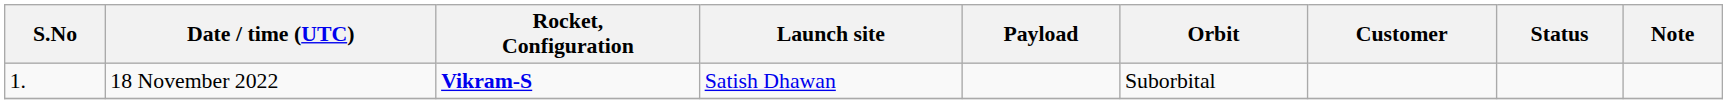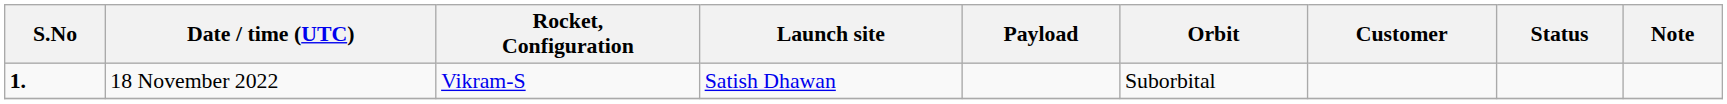(18, 80) normal -> (18, 80) bold
(487, 80) bold -> (483, 80) normal
